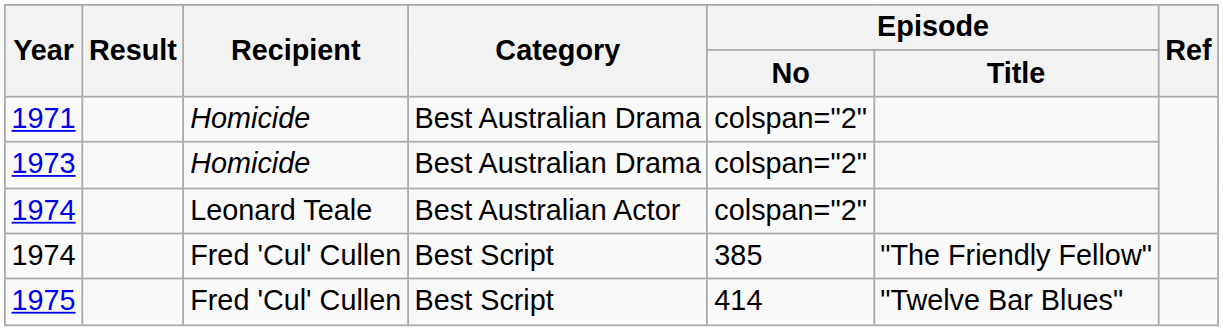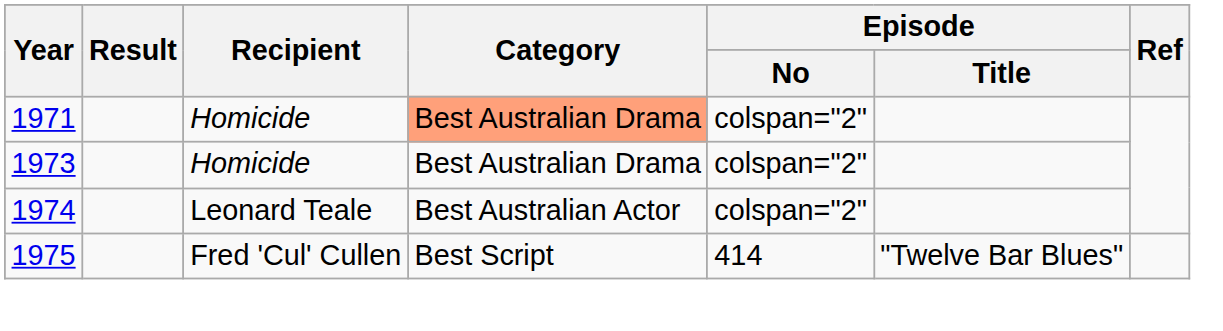(558, 118) no background -> (558, 118) lightsalmon background
- row: (44, 255)
